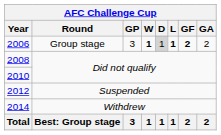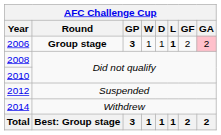(77, 44) normal -> (77, 44) bold
(132, 44) normal -> (132, 44) bold
(149, 44) bold -> (149, 44) normal
(162, 44) lightgrey background -> (162, 44) no background
(188, 44) bold -> (188, 44) normal
(207, 44) no background -> (207, 44) pink background
